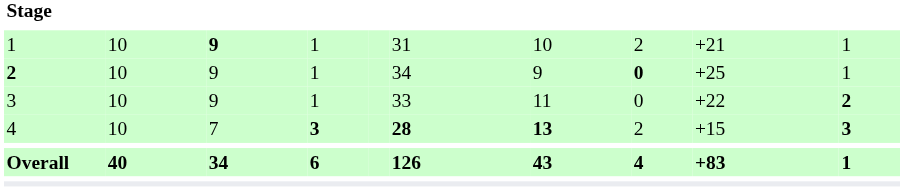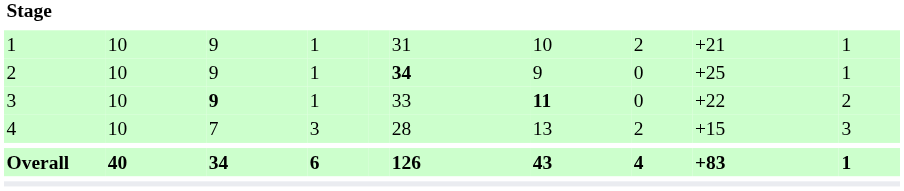(214, 44) bold -> (214, 44) normal
(11, 72) bold -> (11, 72) normal
(402, 72) normal -> (402, 72) bold
(639, 72) bold -> (639, 72) normal
(214, 100) normal -> (214, 100) bold
(542, 100) normal -> (542, 100) bold
(846, 100) bold -> (846, 100) normal
(315, 128) bold -> (315, 128) normal
(402, 128) bold -> (402, 128) normal
(543, 128) bold -> (543, 128) normal
(846, 128) bold -> (846, 128) normal
